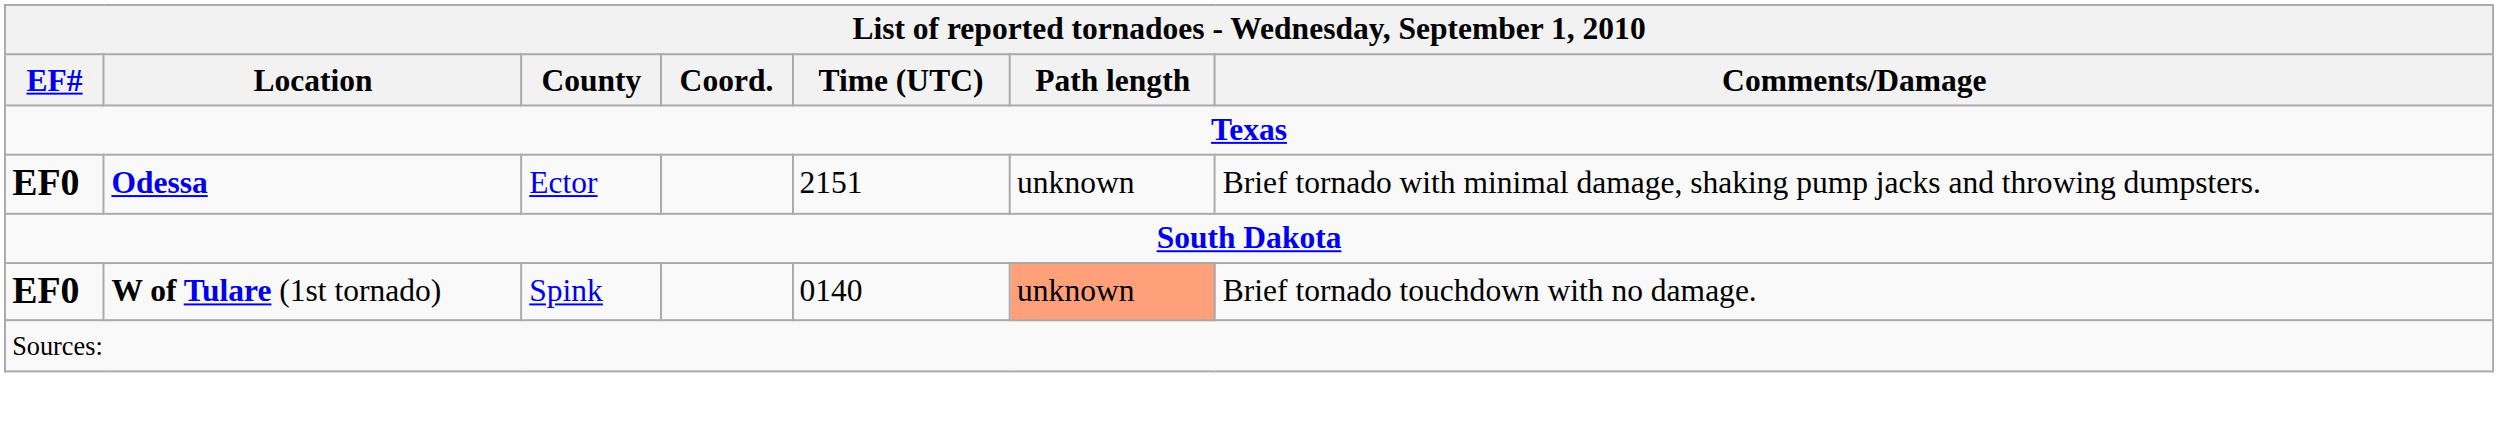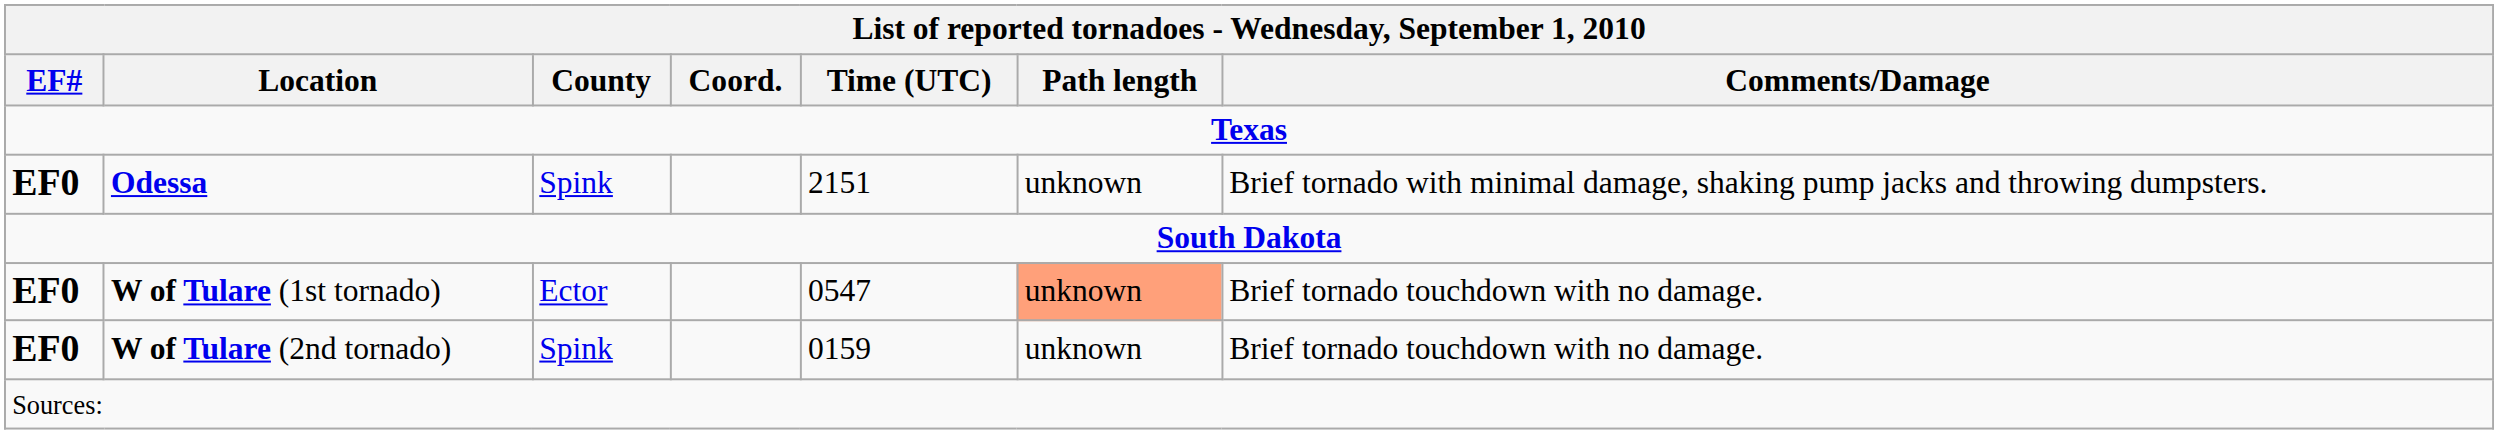(563, 183) Ector -> (576, 183) Spink
(566, 291) Spink -> (573, 291) Ector
(831, 291) 0140 -> (840, 291) 0547
+ row: (281, 349)
